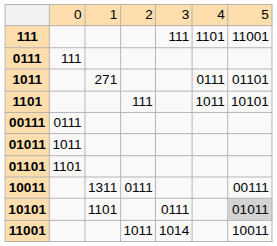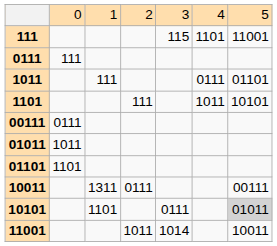(179, 36) 111 -> (178, 36) 115
(106, 79) 271 -> (107, 79) 111
